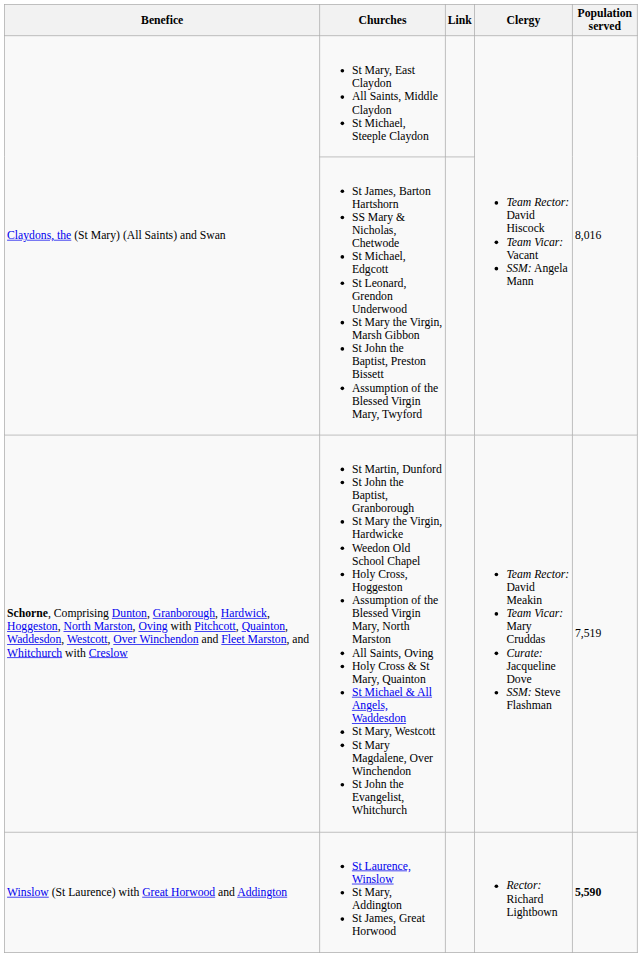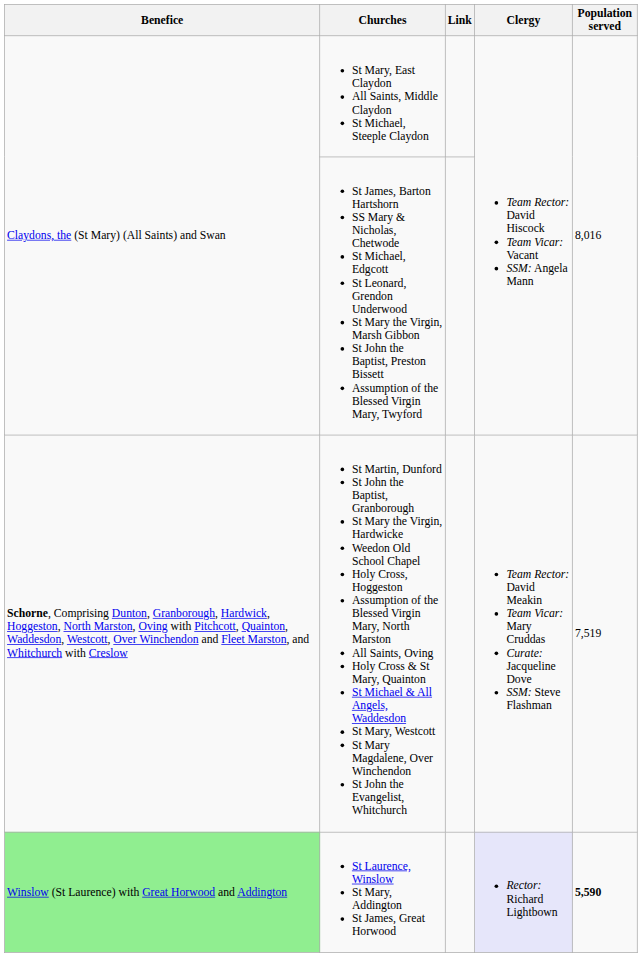(147, 892) no background -> (147, 892) lightgreen background
(523, 899) no background -> (523, 899) lavender background
